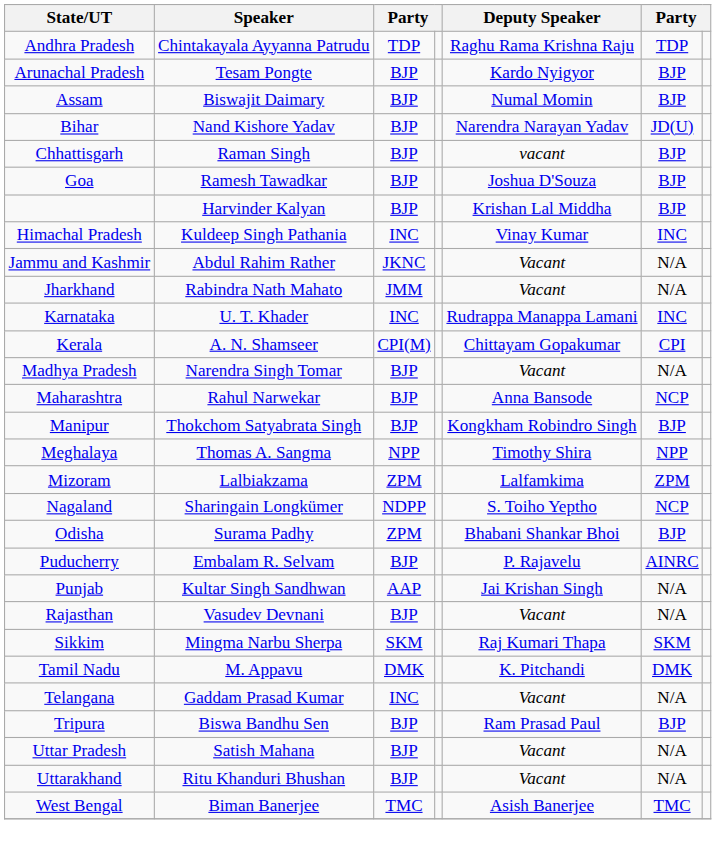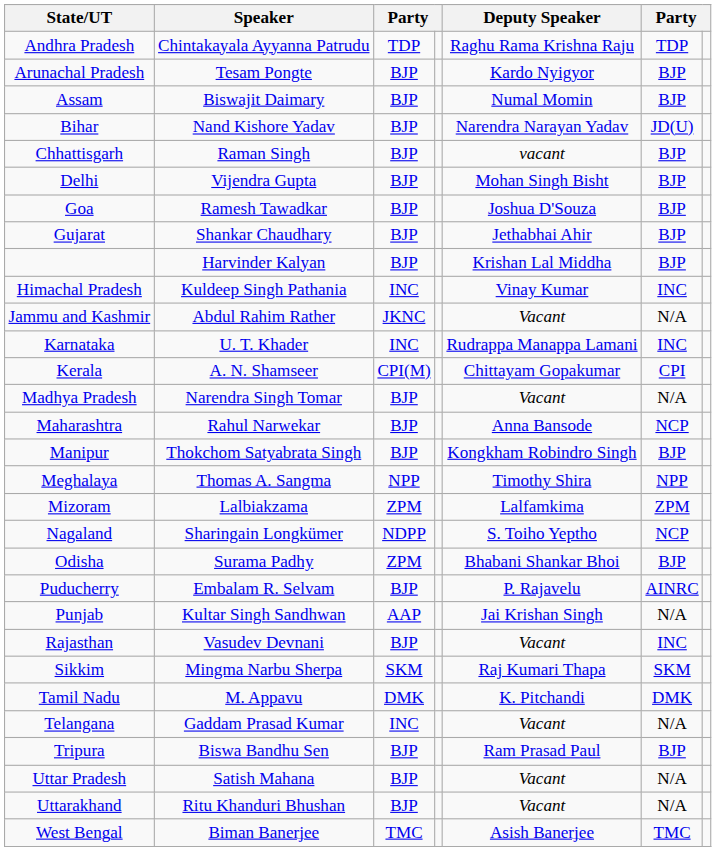+ row: (79, 180)
+ row: (79, 235)
- row: (79, 289)
(672, 615) N/A -> (672, 642) INC
